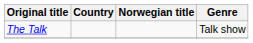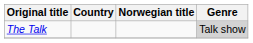(222, 29) no background -> (222, 29) lightgrey background
